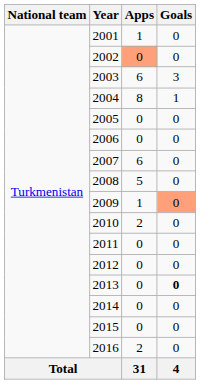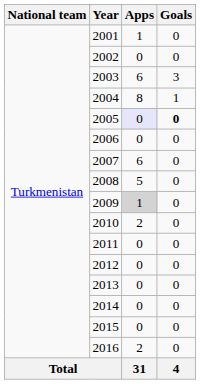(139, 56) lightsalmon background -> (139, 56) no background
(139, 118) no background -> (139, 118) lavender background
(176, 118) normal -> (176, 118) bold
(139, 202) no background -> (139, 202) lightgrey background
(176, 202) lightsalmon background -> (176, 202) no background
(176, 285) bold -> (176, 285) normal
